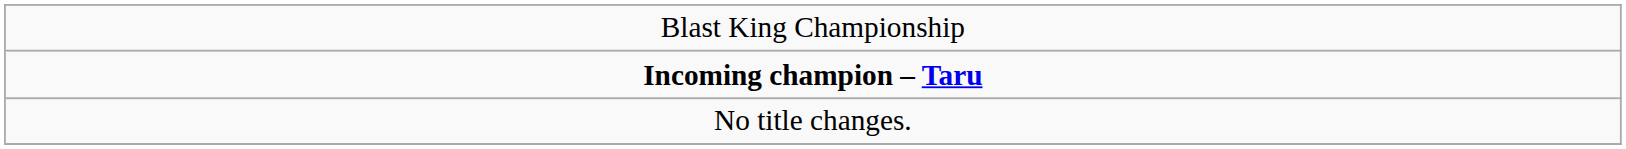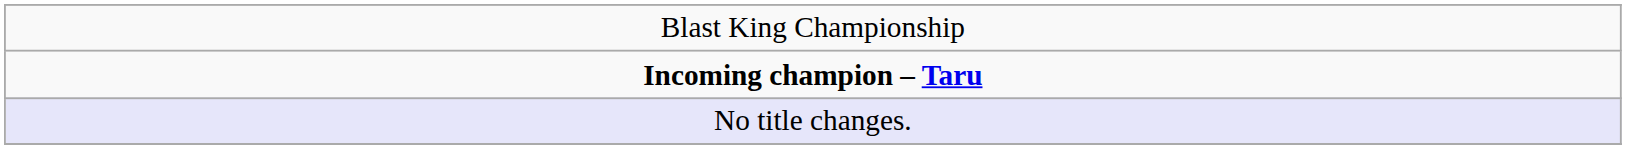(813, 120) no background -> (813, 120) lavender background
